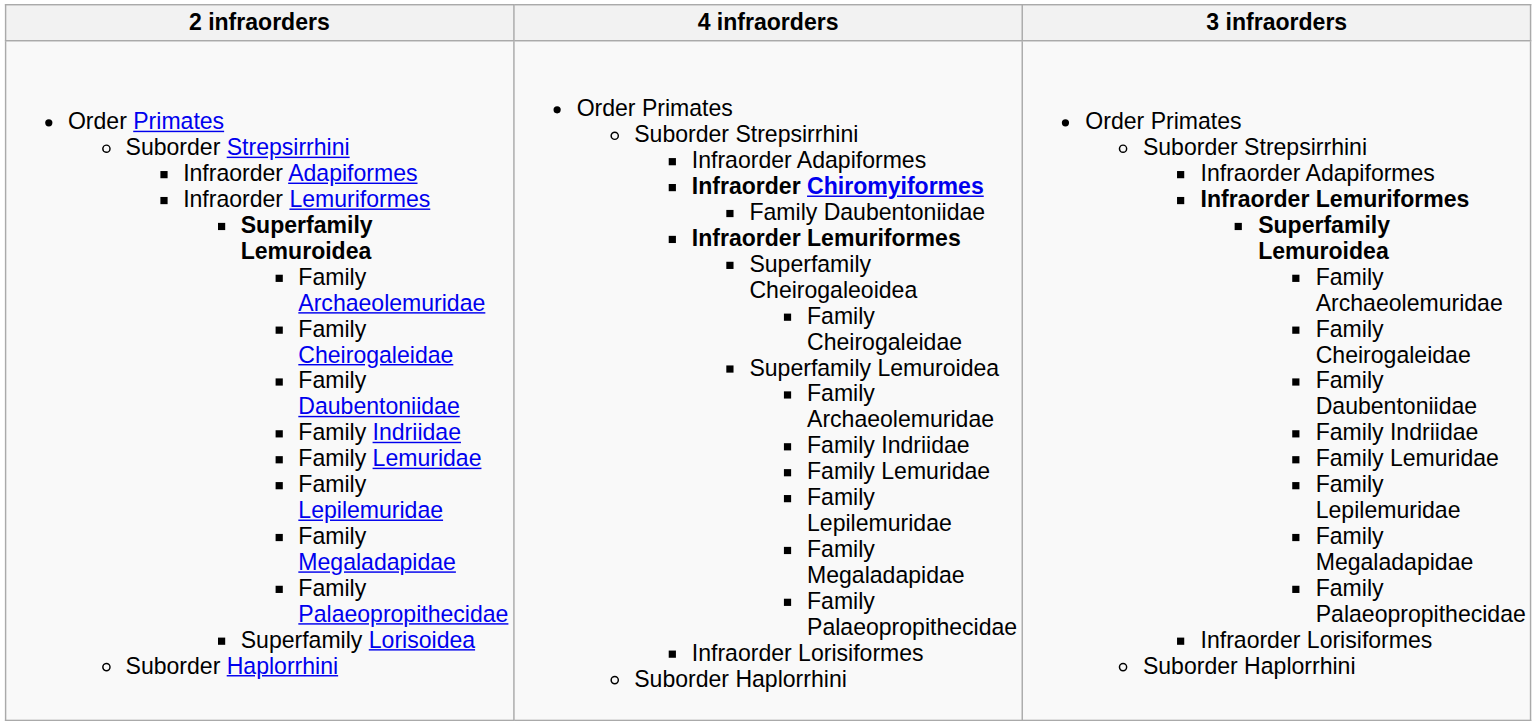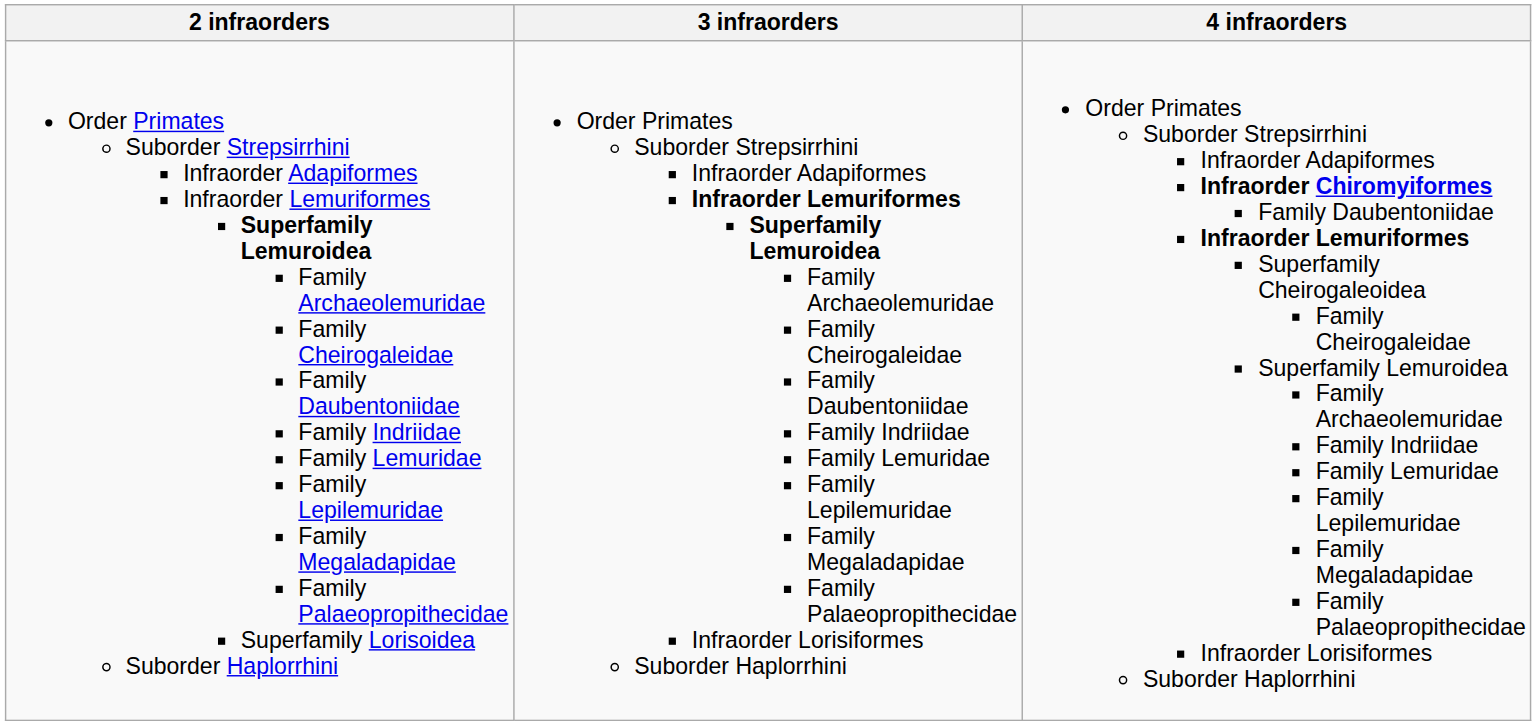columns swapped: (1277, 22) <-> (768, 22)
